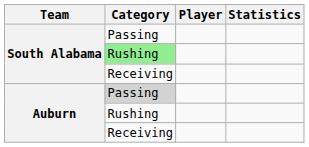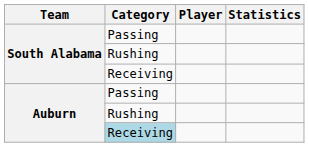(133, 54) lightgreen background -> (133, 54) no background
(133, 93) lightgrey background -> (133, 93) no background
(140, 133) no background -> (140, 133) lightblue background
